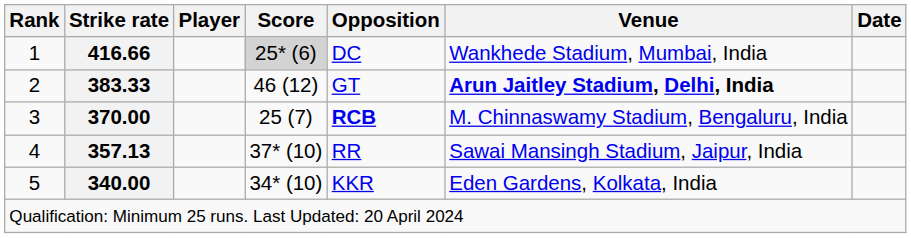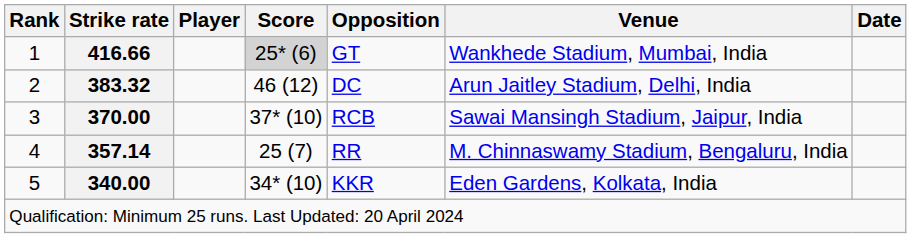(347, 53) DC -> (346, 53) GT
(119, 85) 383.33 -> (119, 85) 383.32
(346, 85) GT -> (347, 85) DC
(611, 85) bold -> (600, 85) normal
(286, 118) 25 (7) -> (286, 118) 37* (10)
(354, 118) bold -> (353, 118) normal
(648, 118) M. Chinnaswamy Stadium, Bengaluru, India -> (626, 118) Sawai Mansingh Stadium, Jaipur, India
(119, 150) 357.13 -> (119, 150) 357.14
(286, 150) 37* (10) -> (286, 150) 25 (7)
(626, 150) Sawai Mansingh Stadium, Jaipur, India -> (648, 150) M. Chinnaswamy Stadium, Bengaluru, India
